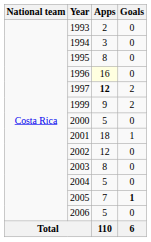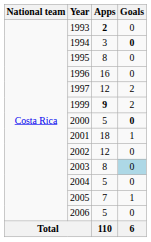(105, 27) normal -> (105, 27) bold
(132, 43) normal -> (132, 43) bold
(105, 74) lightyellow background -> (105, 74) no background
(105, 89) bold -> (105, 89) normal
(105, 105) normal -> (105, 105) bold
(132, 120) normal -> (132, 120) bold
(132, 167) no background -> (132, 167) lightblue background
(132, 197) bold -> (132, 197) normal
